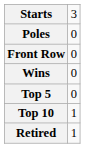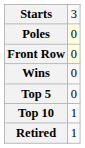(74, 34) no background -> (74, 34) lightyellow background
(74, 53) no background -> (74, 53) lightyellow background
